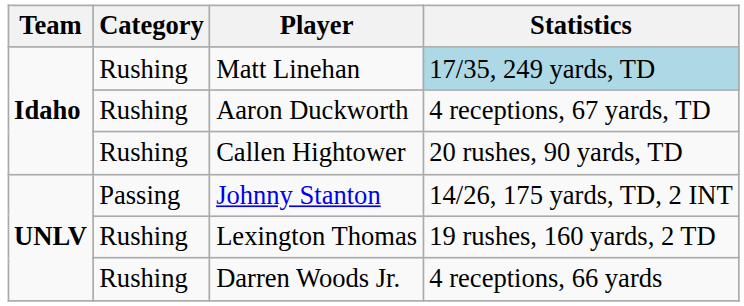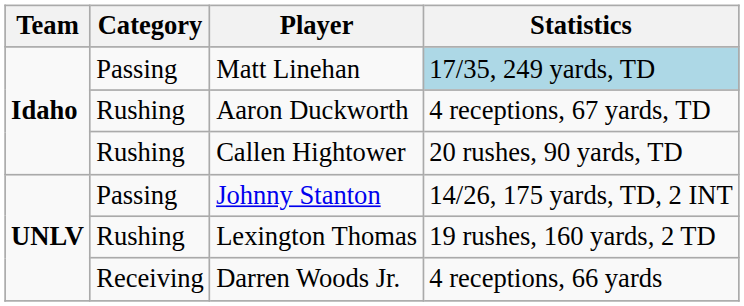(143, 68) Rushing -> (137, 68) Passing
(143, 278) Rushing -> (150, 278) Receiving
